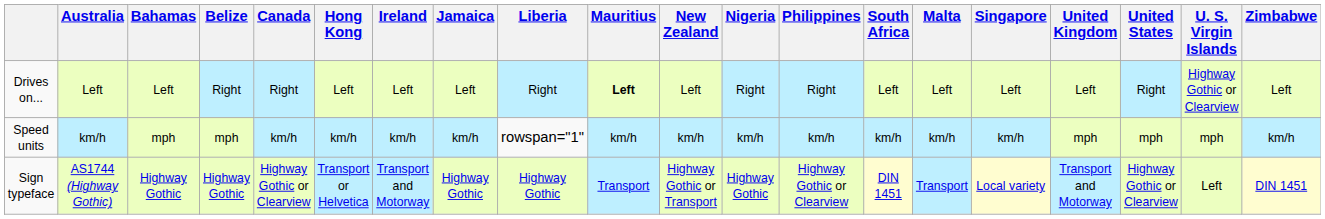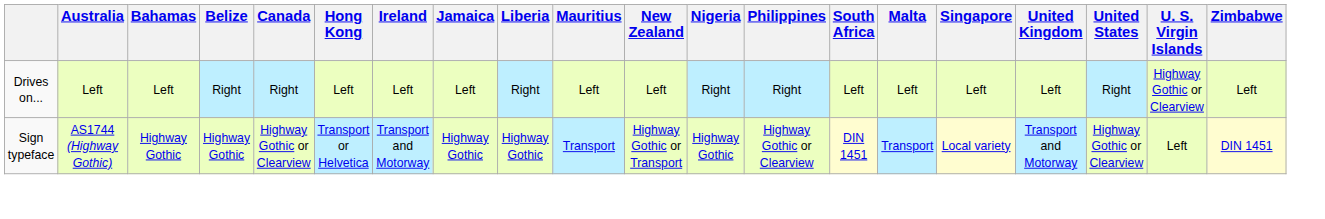(623, 89) bold -> (589, 90) normal
- row: (31, 138)
